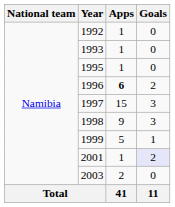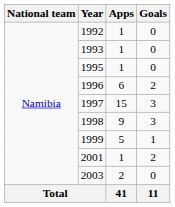(121, 85) bold -> (121, 85) normal
(153, 157) lavender background -> (153, 157) no background
